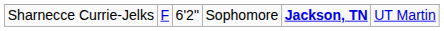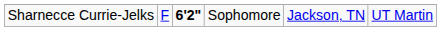(187, 15) normal -> (188, 15) bold
(326, 15) bold -> (326, 15) normal
